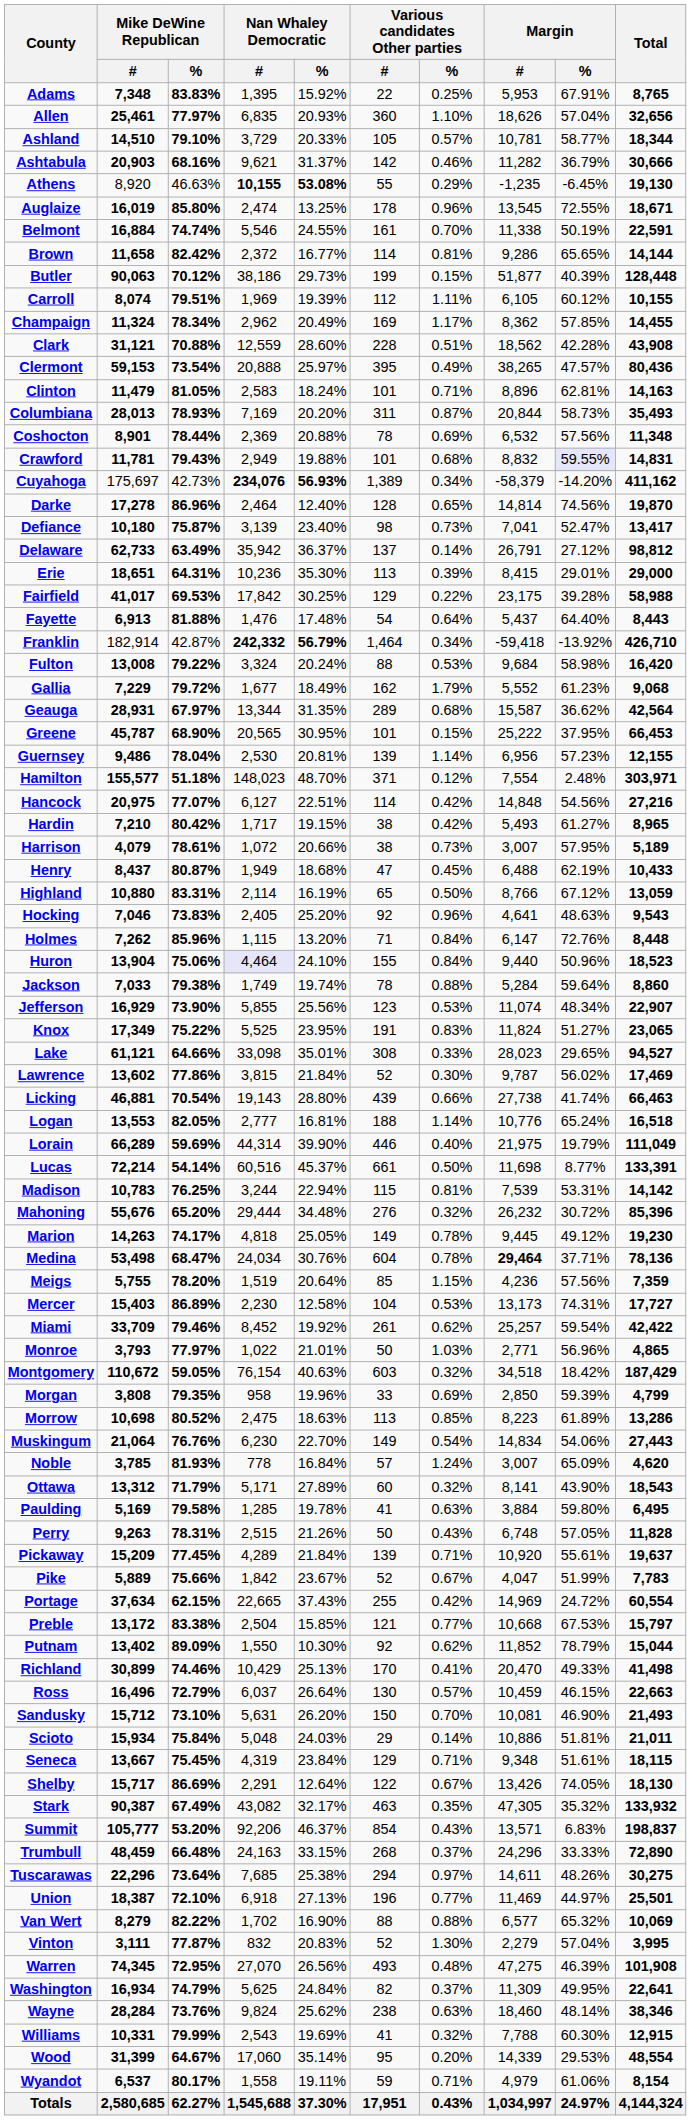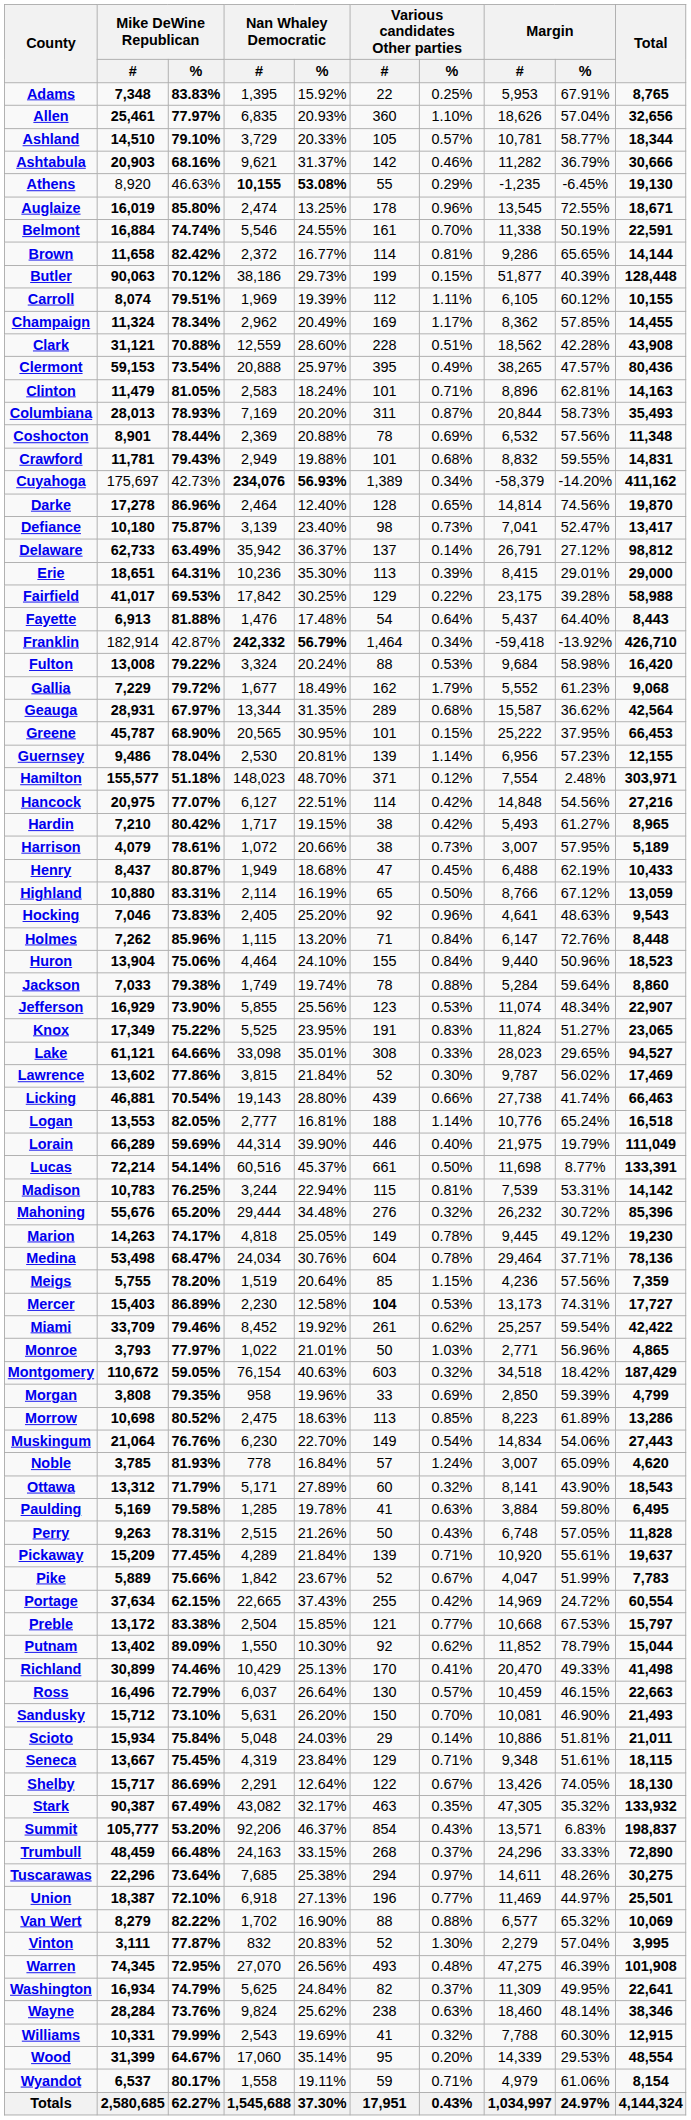(585, 459) lavender background -> (585, 459) no background
(259, 961) lavender background -> (259, 961) no background
(520, 1258) bold -> (520, 1258) normal
(385, 1304) normal -> (385, 1304) bold
